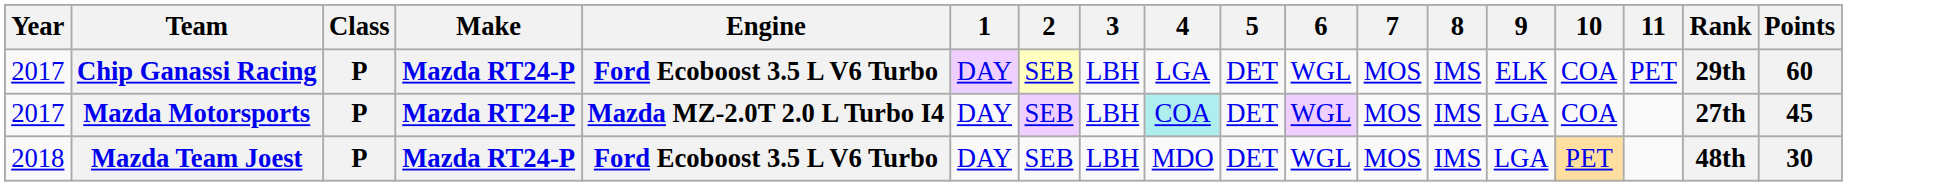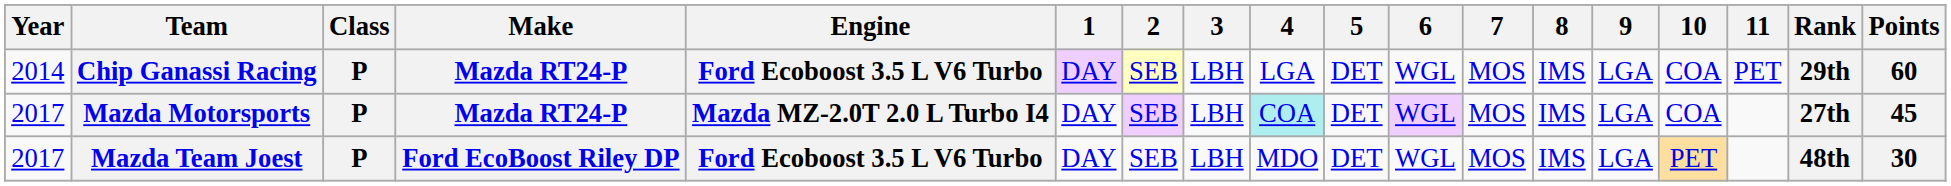(38, 70) 2017 -> (38, 70) 2014
(1521, 70) ELK -> (1626, 70) LGA
(38, 158) 2018 -> (38, 158) 2017
(489, 158) Mazda RT24-P -> (541, 158) Ford EcoBoost Riley DP
